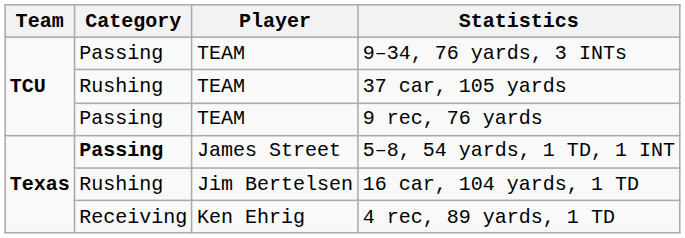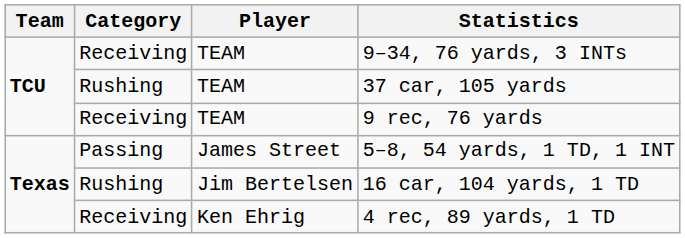(121, 54) Passing -> (133, 54) Receiving
(121, 119) Passing -> (133, 119) Receiving
(121, 152) bold -> (121, 152) normal
